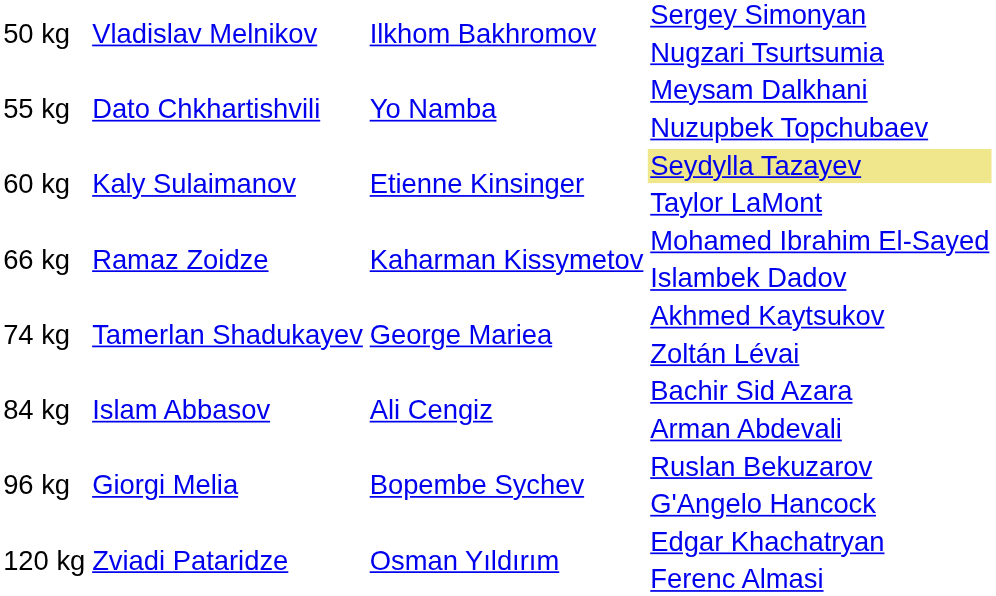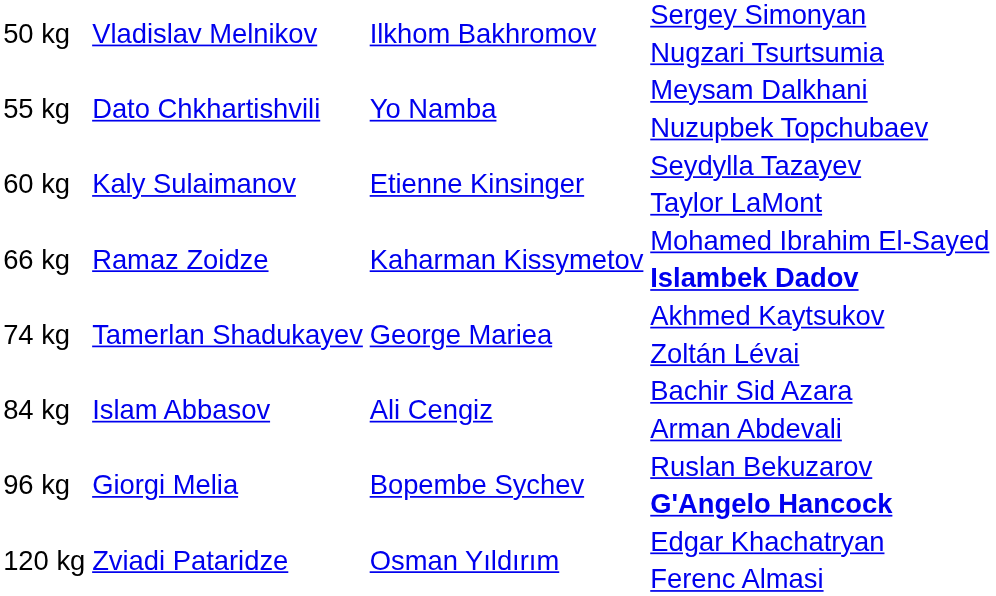(756, 165) khaki background -> (756, 165) no background
(748, 278) normal -> (754, 278) bold
(763, 504) normal -> (771, 504) bold
